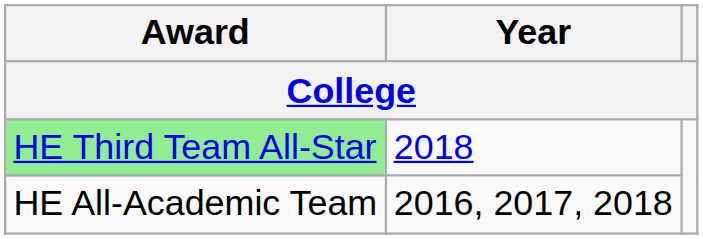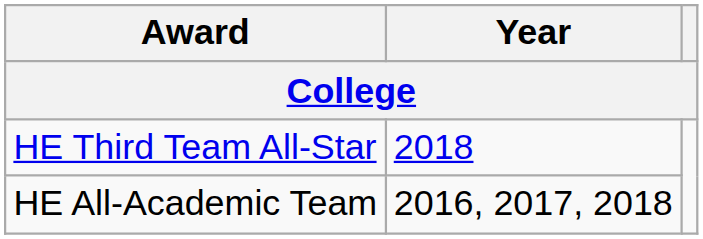(195, 146) lightgreen background -> (195, 146) no background
